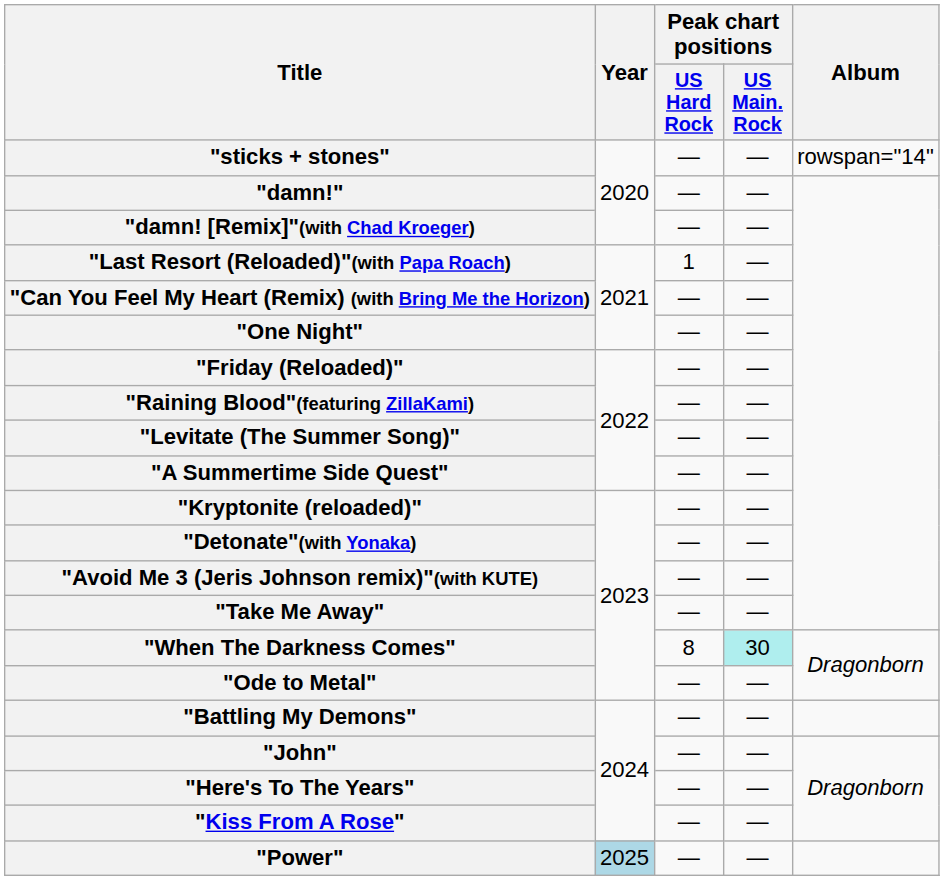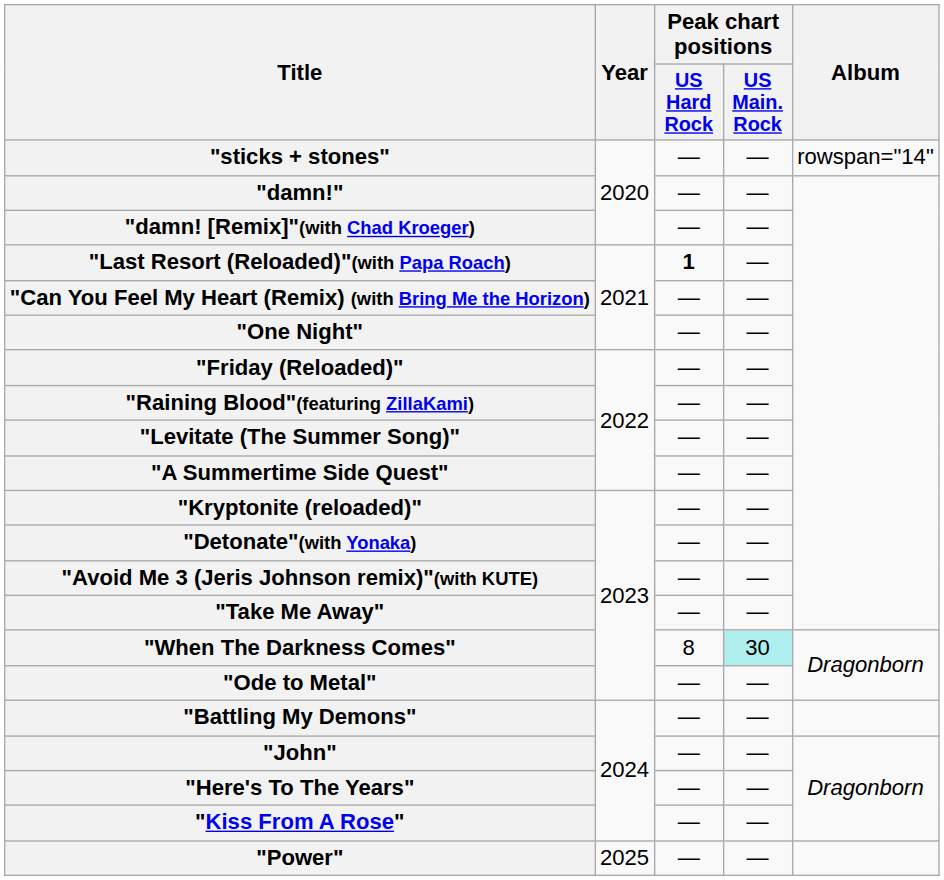(689, 262) normal -> (689, 262) bold
(625, 857) lightblue background -> (625, 857) no background
